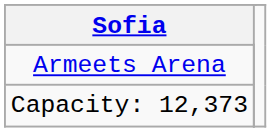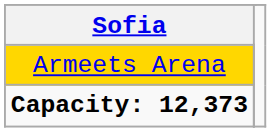(129, 65) no background -> (129, 65) gold background
(129, 106) normal -> (129, 106) bold
